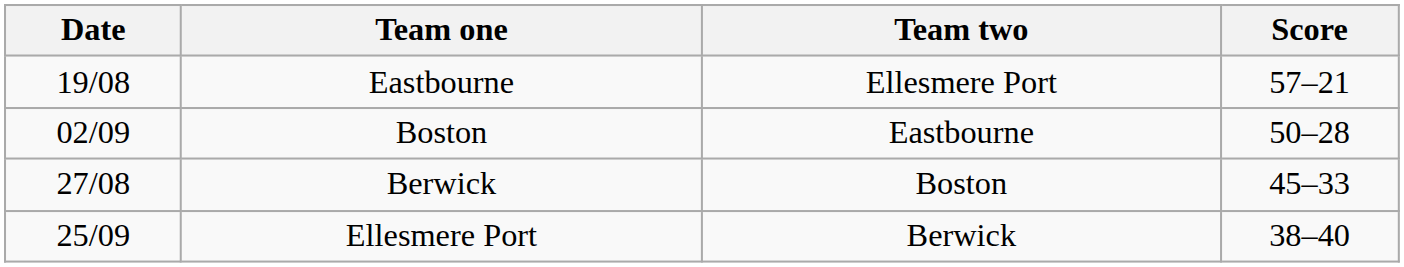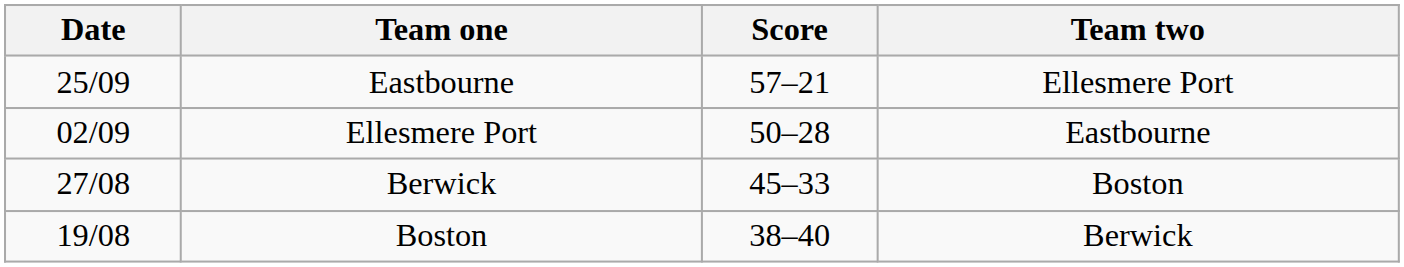columns swapped: (1310, 30) <-> (961, 30)
(93, 81) 19/08 -> (93, 81) 25/09
(441, 132) Boston -> (441, 132) Ellesmere Port
(93, 235) 25/09 -> (93, 235) 19/08
(441, 235) Ellesmere Port -> (441, 235) Boston
